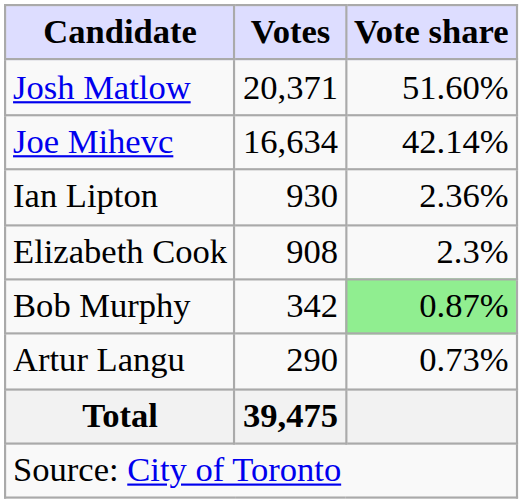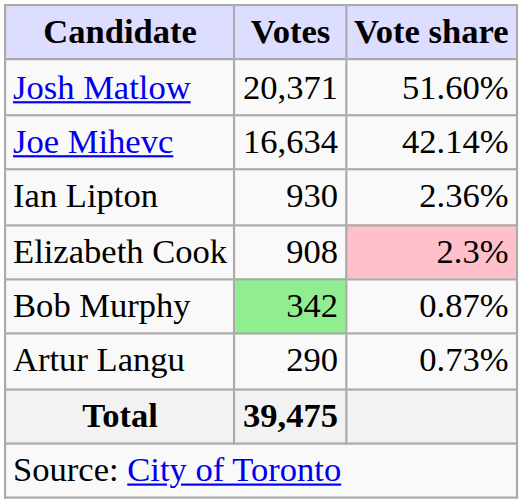(473, 251) no background -> (473, 251) pink background
(312, 305) no background -> (312, 305) lightgreen background
(464, 305) lightgreen background -> (464, 305) no background
